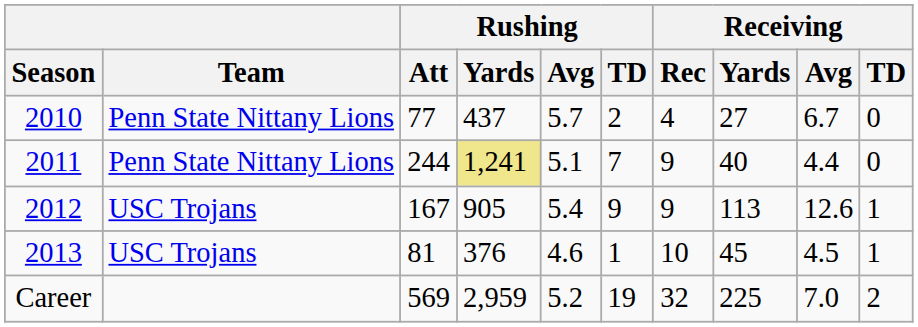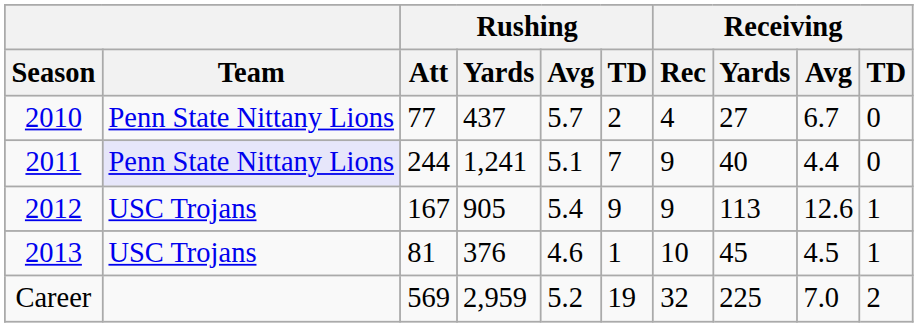(251, 162) no background -> (251, 162) lavender background
(495, 162) khaki background -> (495, 162) no background
